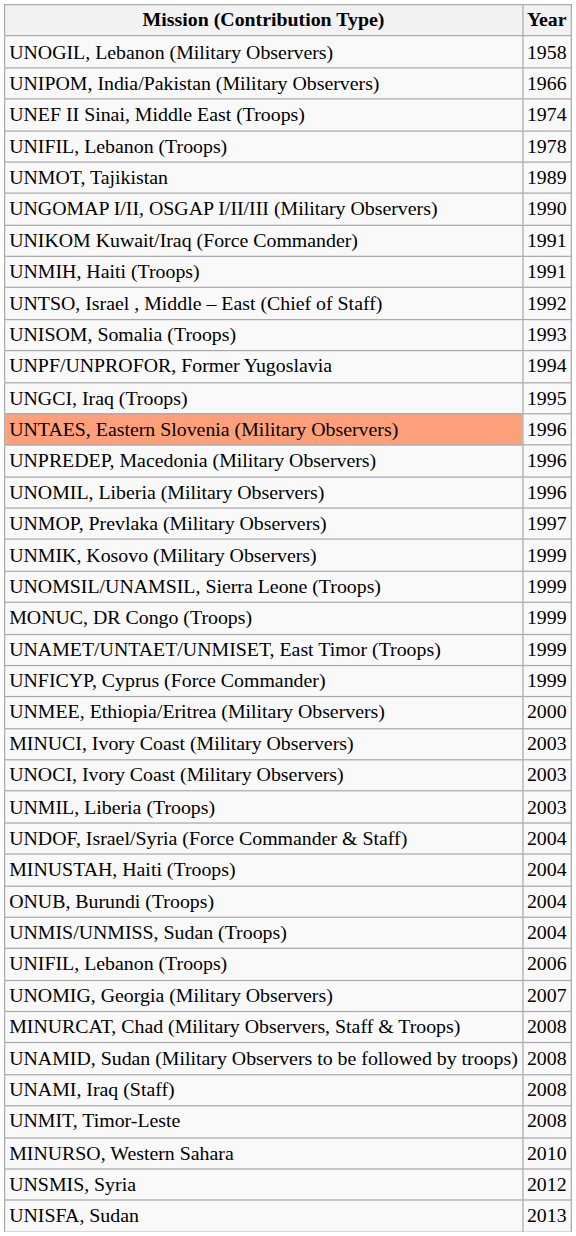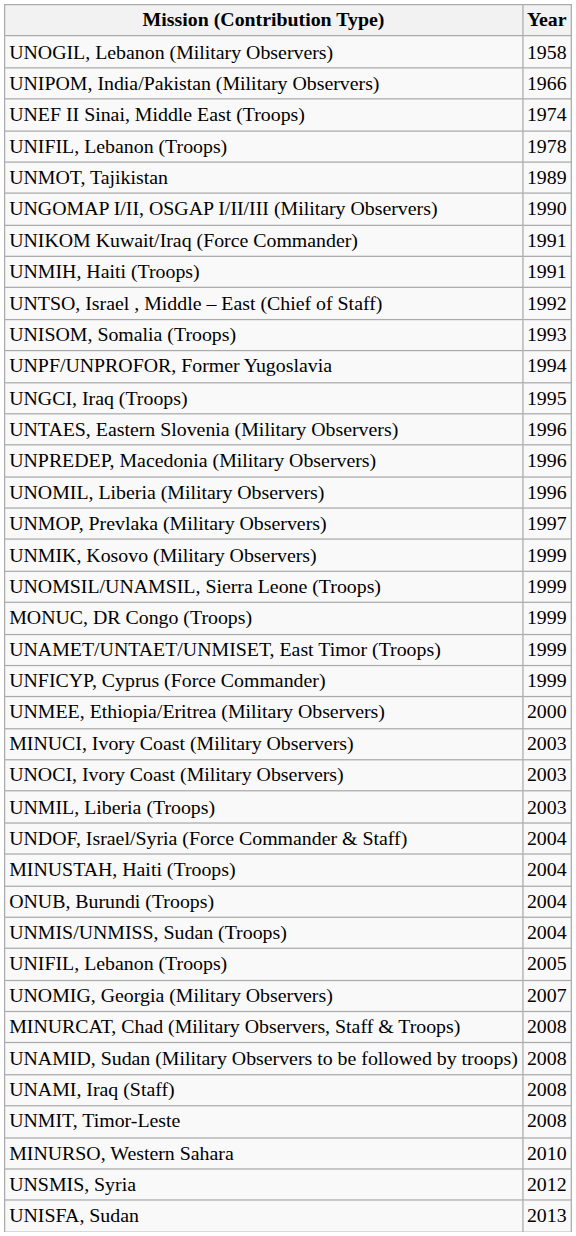(204, 429) lightsalmon background -> (204, 429) no background
(547, 964) 2006 -> (547, 964) 2005
